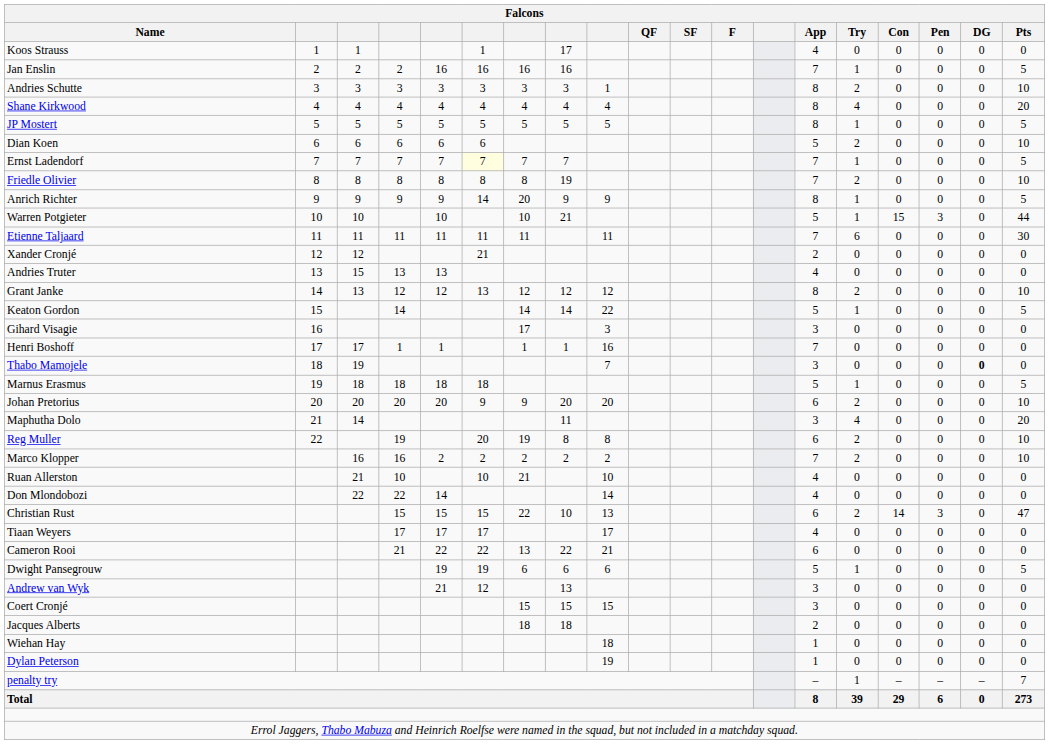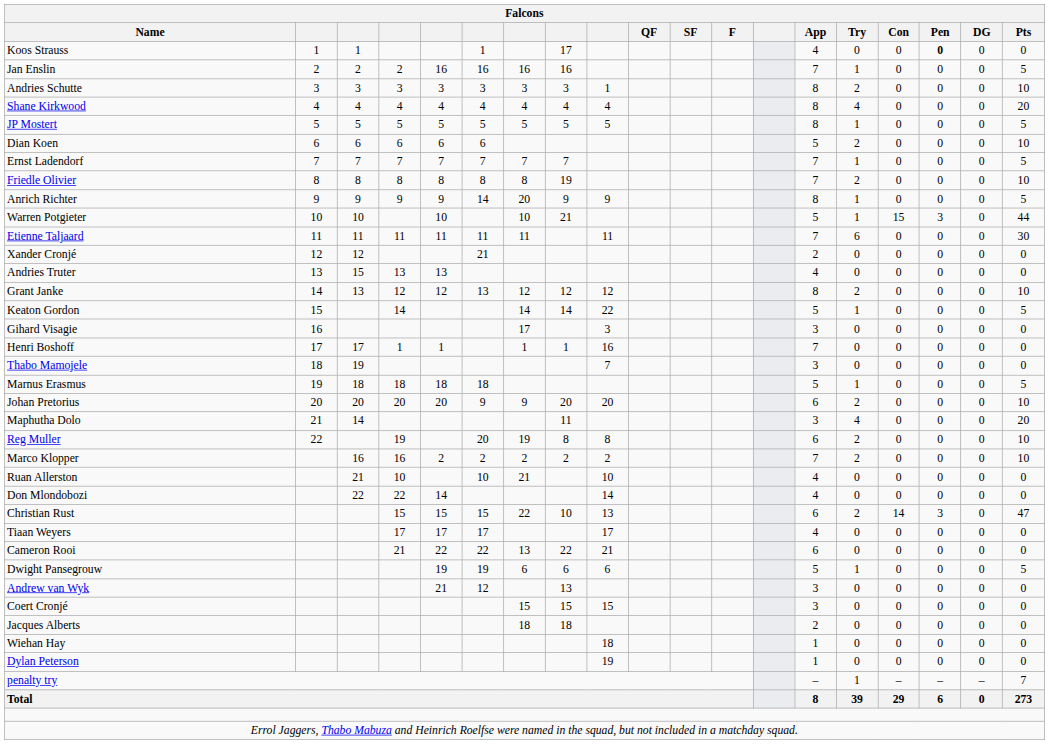(940, 50) normal -> (940, 50) bold
(483, 161) lightyellow background -> (483, 161) no background
(982, 365) bold -> (982, 365) normal
